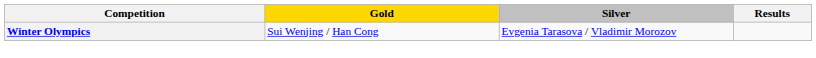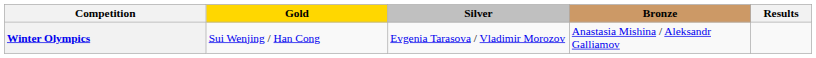+ column: (660, 13)
